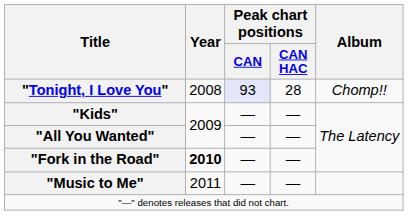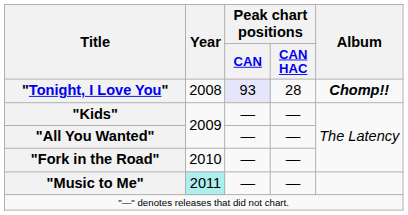(359, 90) normal -> (359, 90) bold
(205, 160) bold -> (205, 160) normal
(205, 183) no background -> (205, 183) paleturquoise background
